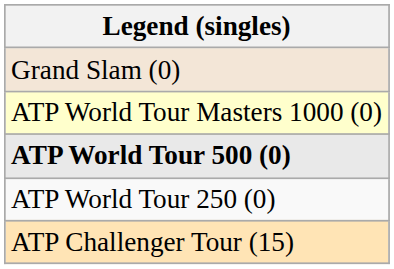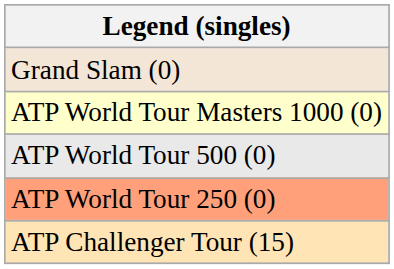(151, 155) bold -> (143, 155) normal
(143, 198) no background -> (143, 198) lightsalmon background
